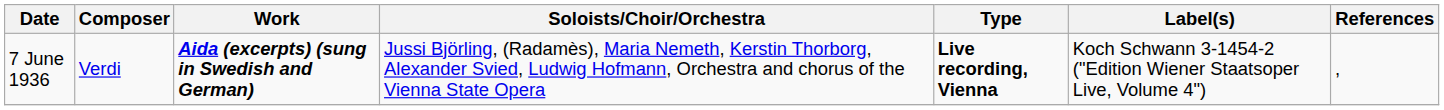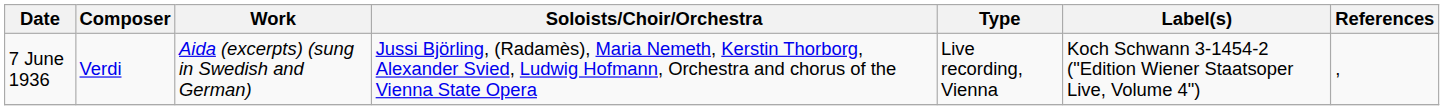(272, 68) bold -> (266, 68) normal
(983, 68) bold -> (982, 68) normal
